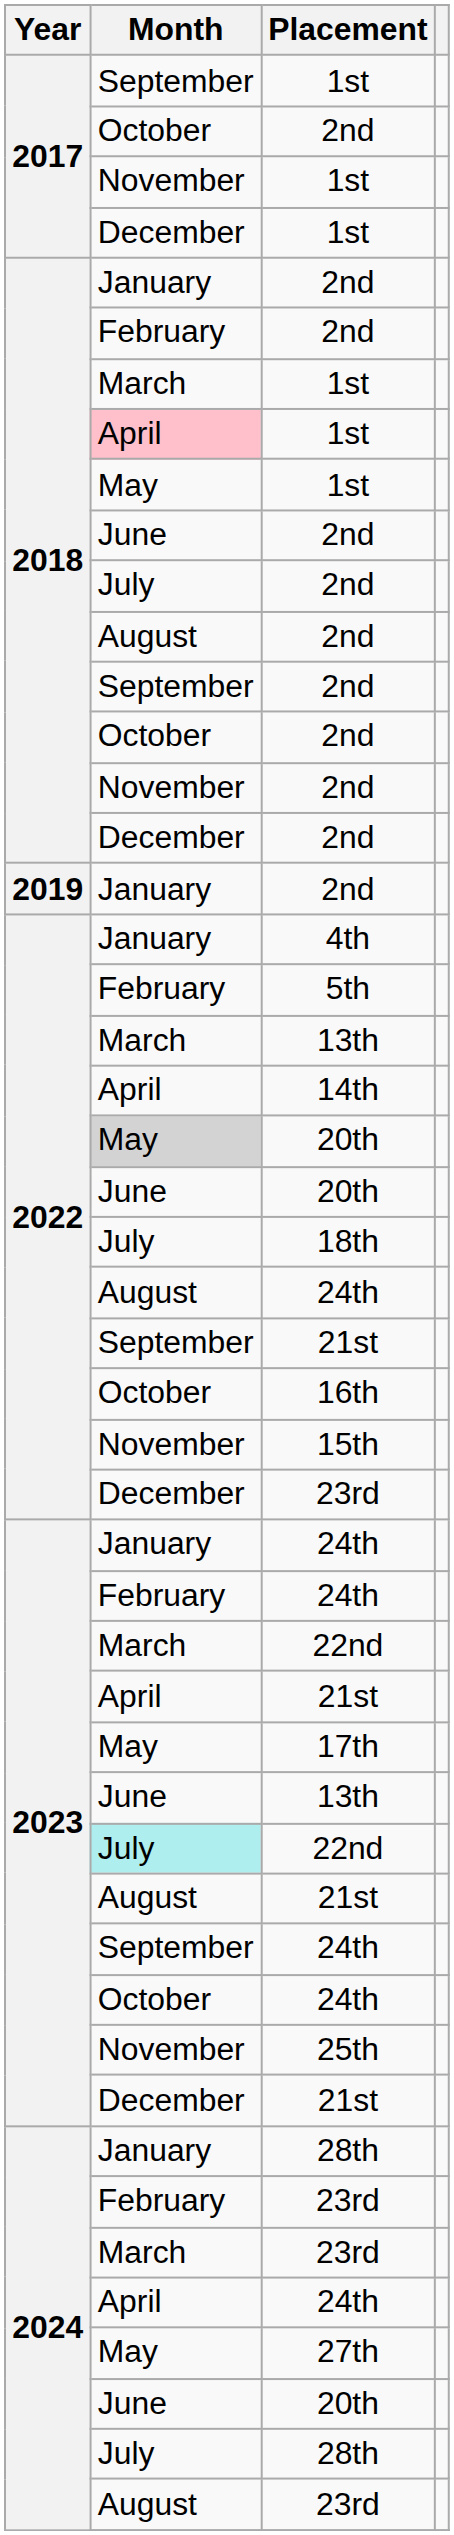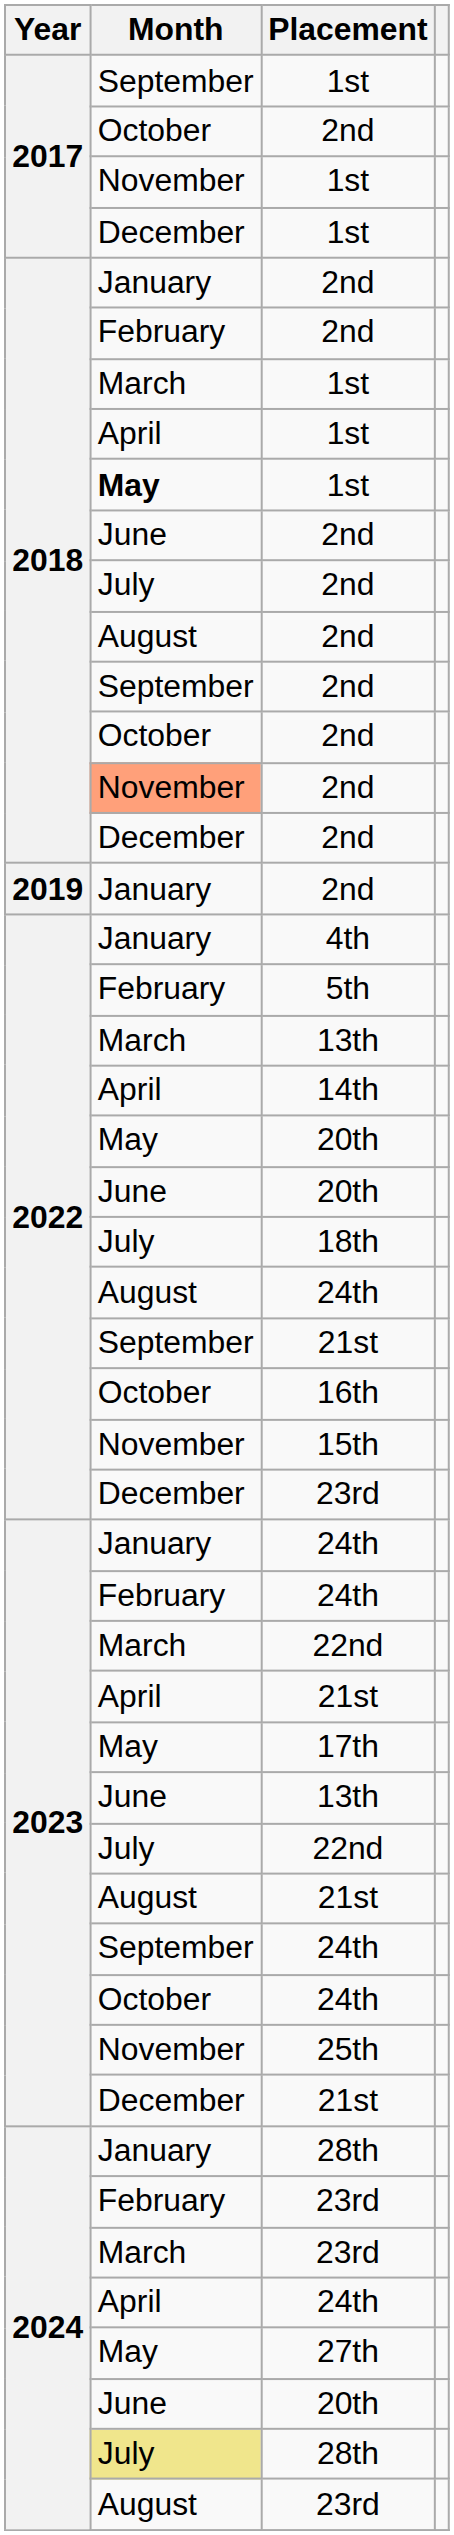(130, 433) pink background -> (130, 433) no background
(128, 484) normal -> (129, 484) bold
(171, 787) no background -> (171, 787) lightsalmon background
(128, 1140) lightgrey background -> (128, 1140) no background
(126, 1847) paleturquoise background -> (126, 1847) no background
(126, 2453) no background -> (126, 2453) khaki background
